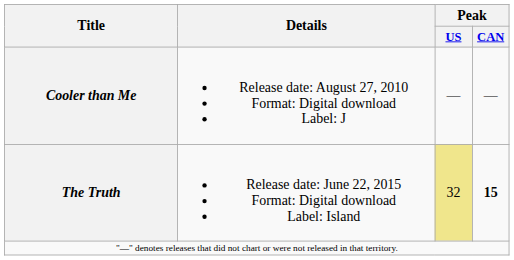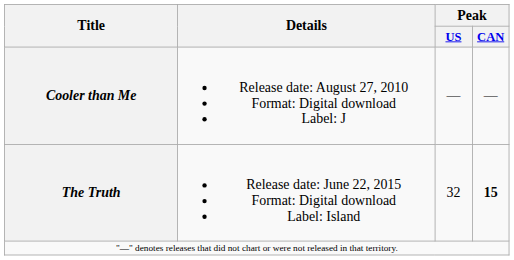(453, 192) khaki background -> (453, 192) no background
